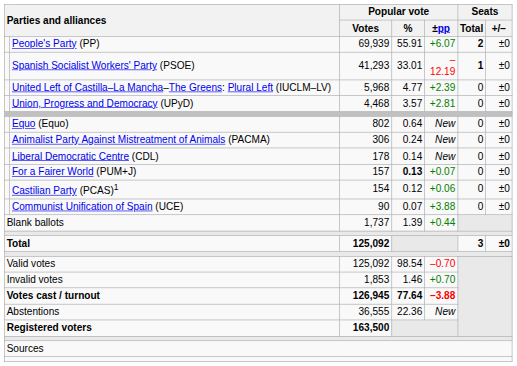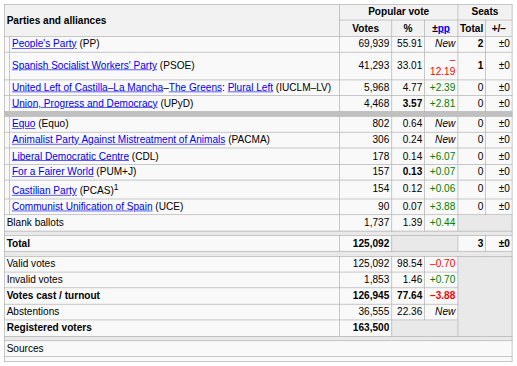(443, 44) +6.07 -> (445, 44) New
(412, 103) normal -> (412, 103) bold
(445, 156) New -> (443, 156) +6.07
